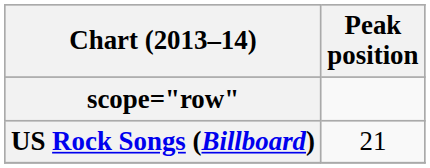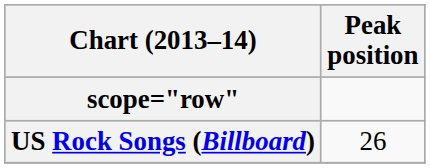(373, 141) 21 -> (373, 141) 26
